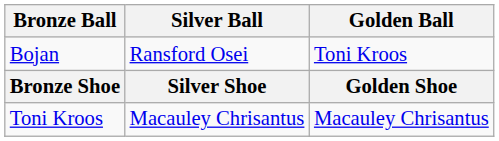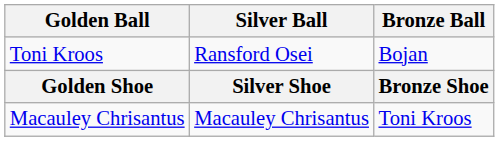columns swapped: (401, 20) <-> (65, 20)
